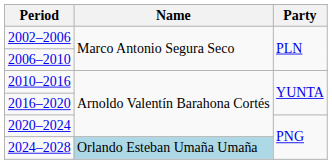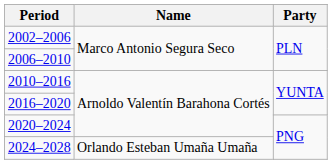(167, 147) lightblue background -> (167, 147) no background
